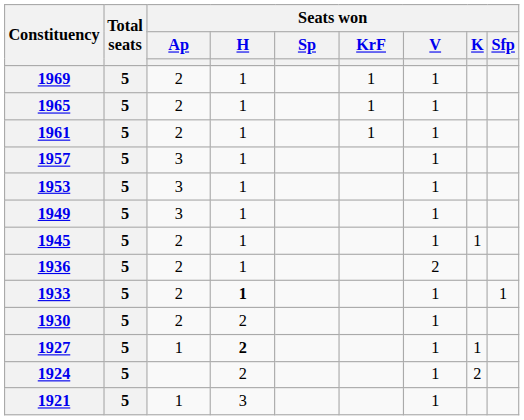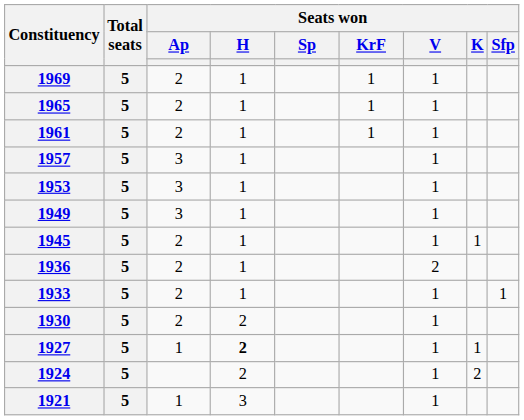(243, 294) bold -> (243, 294) normal
